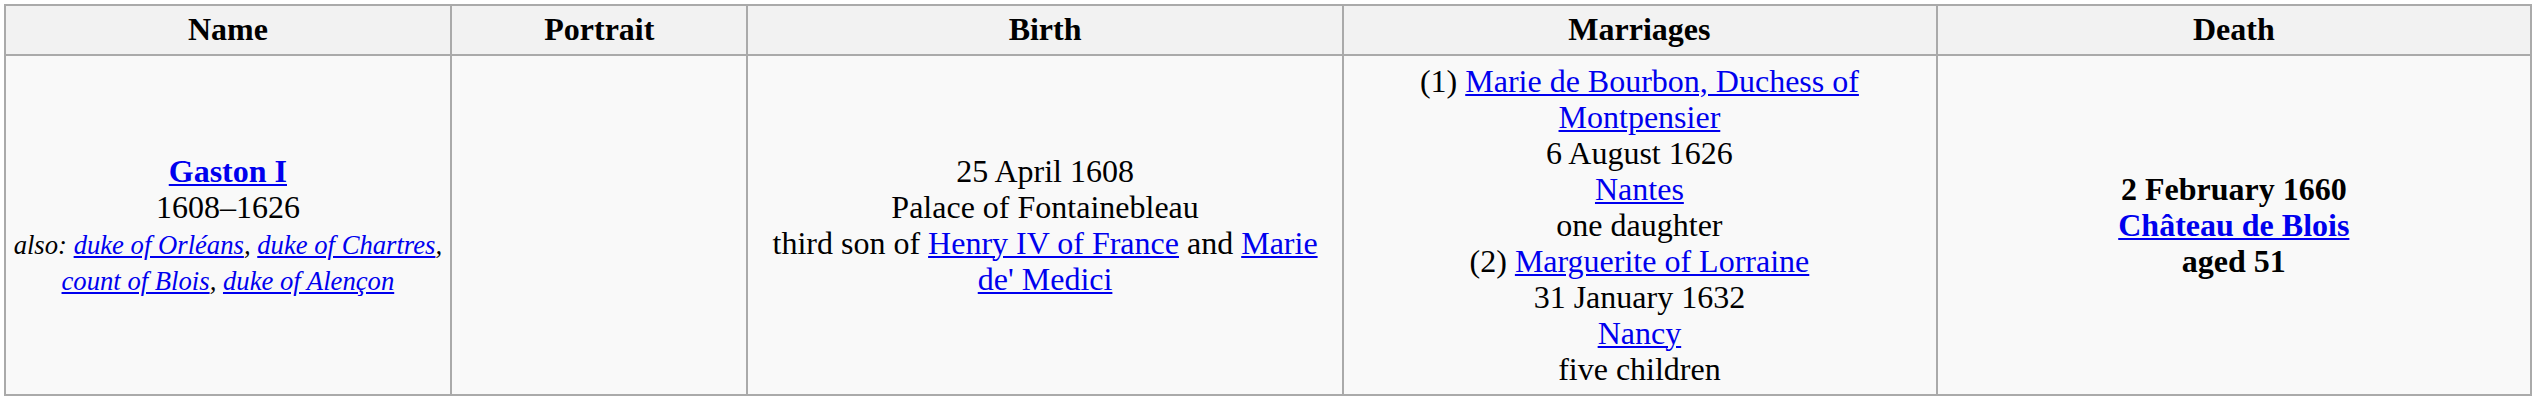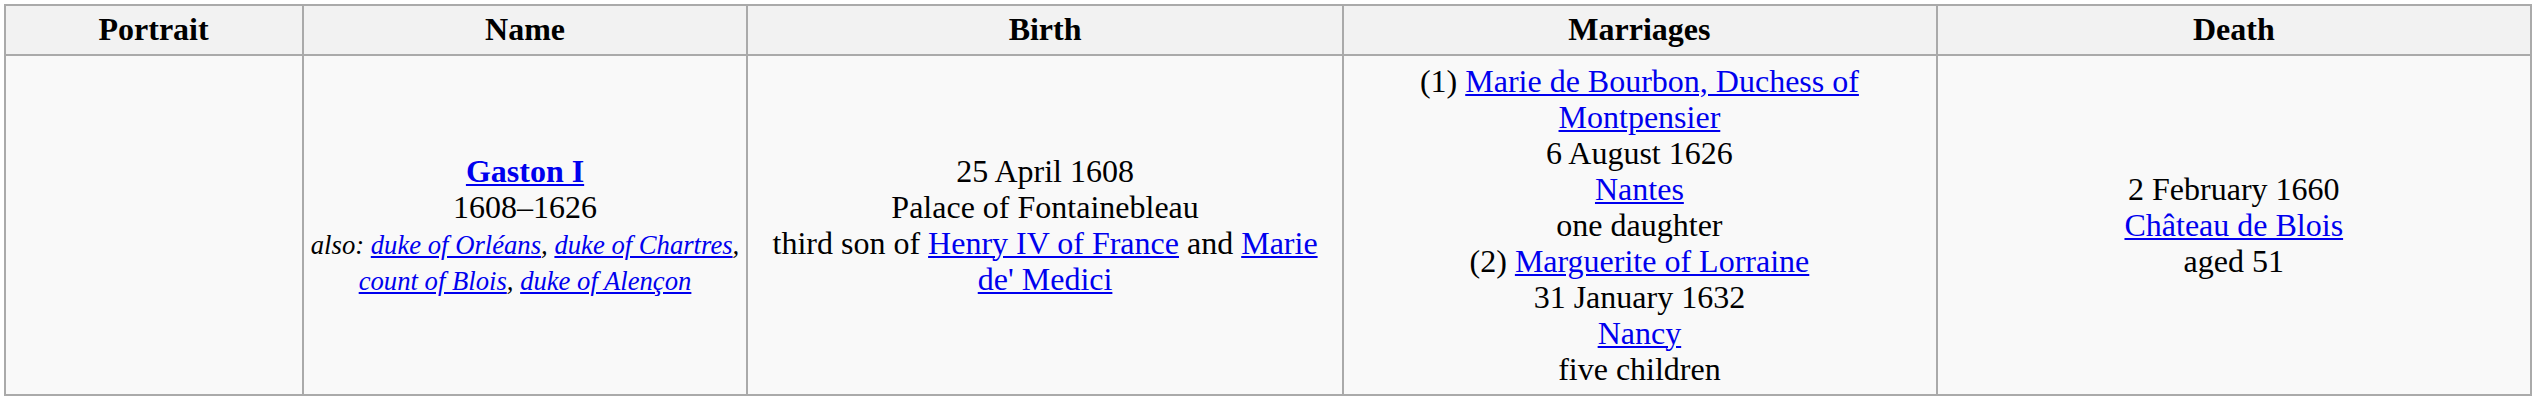columns swapped: (228, 29) <-> (599, 29)
(2234, 224) bold -> (2234, 224) normal
